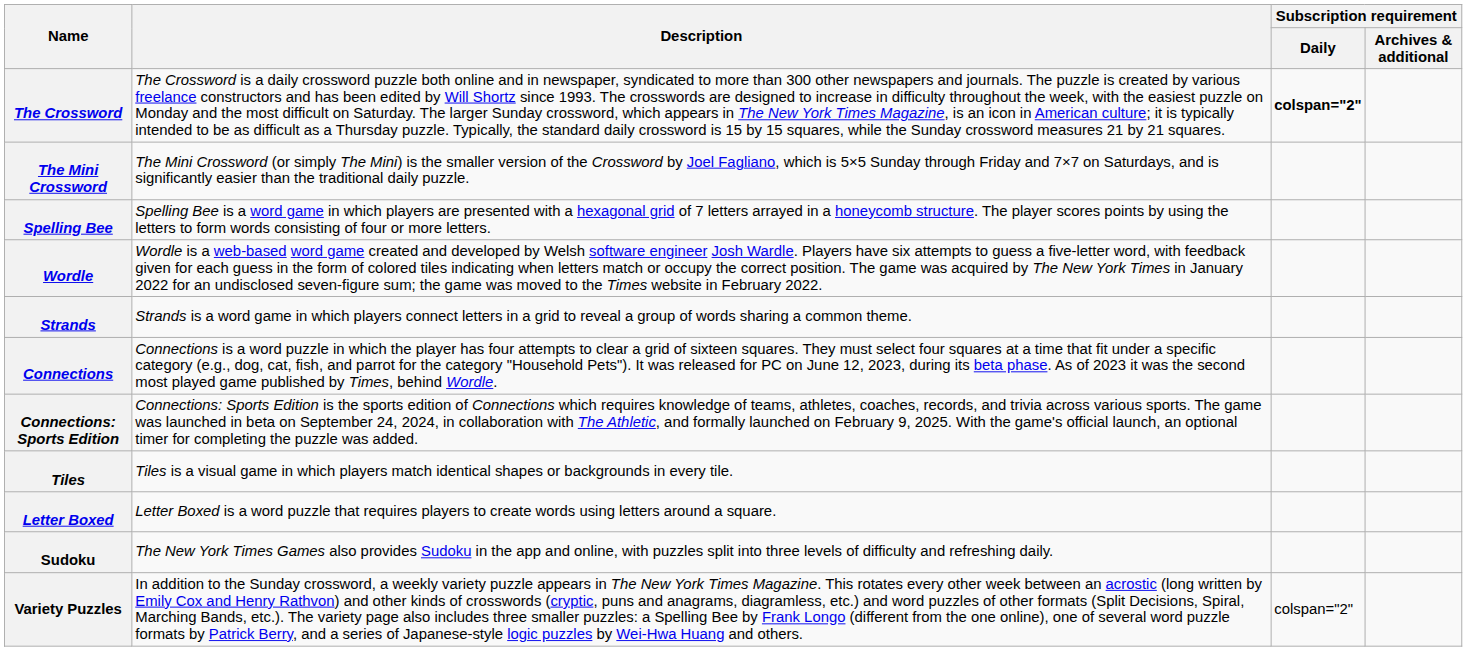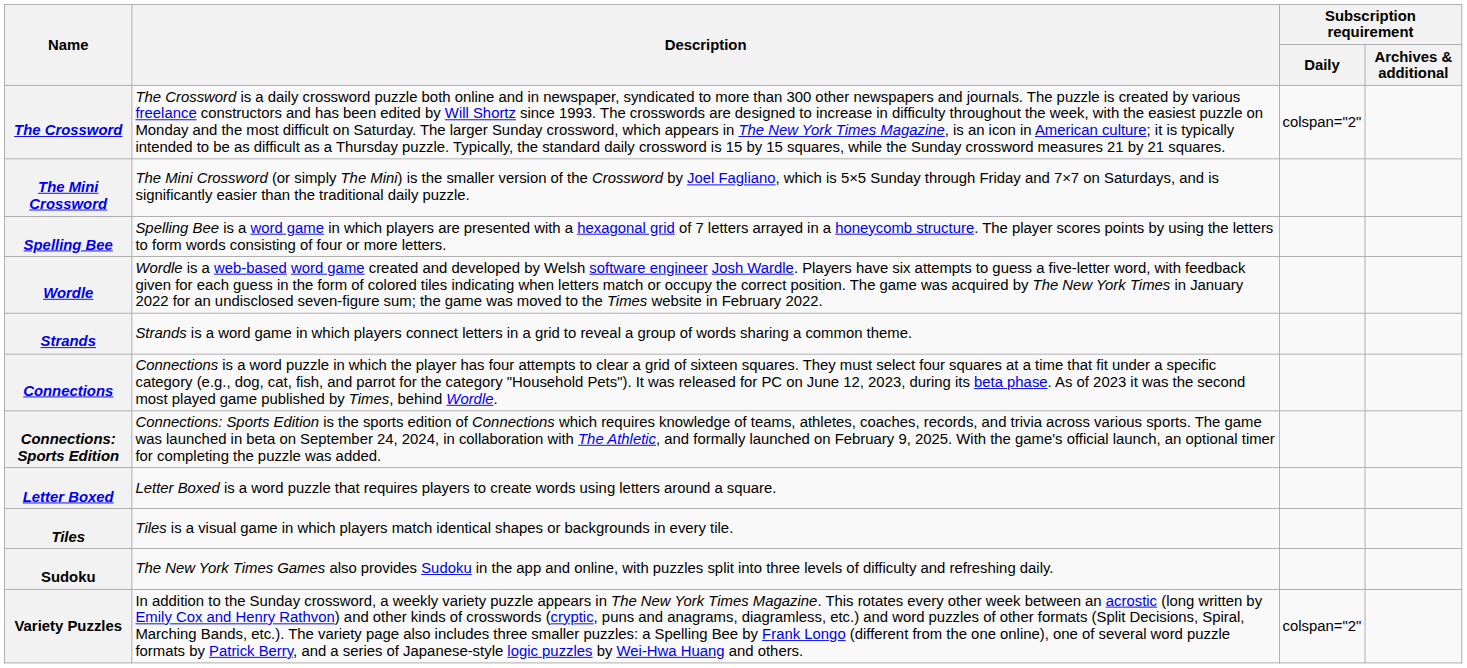(1318, 105) bold -> (1322, 122) normal
rows swapped: (68, 520) <-> (68, 479)
